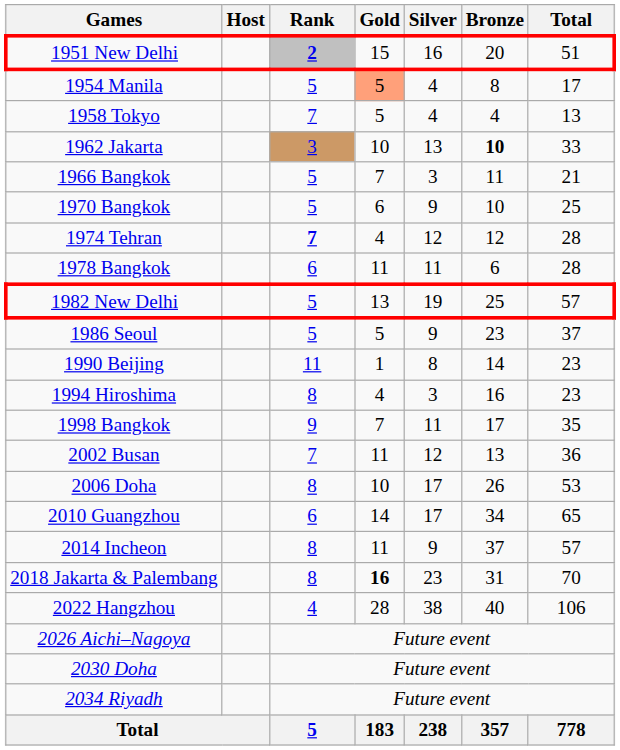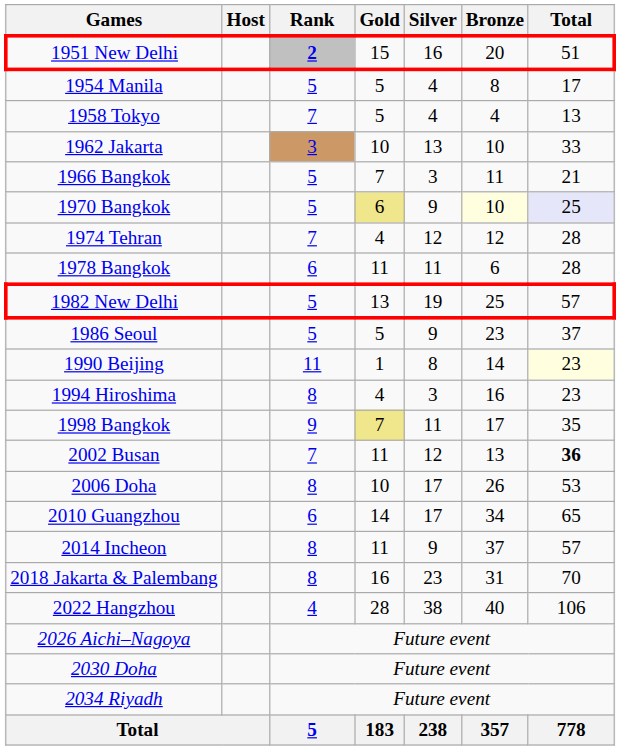(380, 85) lightsalmon background -> (380, 85) no background
(495, 146) bold -> (495, 146) normal
(380, 207) no background -> (380, 207) khaki background
(495, 207) no background -> (495, 207) lightyellow background
(571, 207) no background -> (571, 207) lavender background
(312, 237) bold -> (312, 237) normal
(571, 364) no background -> (571, 364) lightyellow background
(380, 425) no background -> (380, 425) khaki background
(571, 455) normal -> (571, 455) bold
(380, 577) bold -> (380, 577) normal
